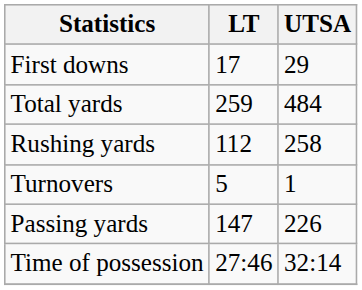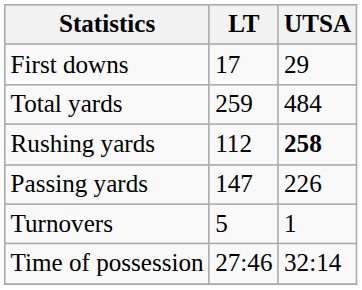(303, 143) normal -> (303, 143) bold
rows swapped: (79, 223) <-> (62, 183)
